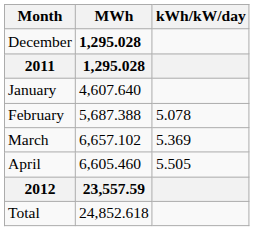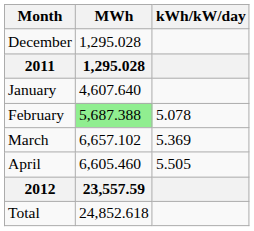(110, 41) bold -> (110, 41) normal
(110, 115) no background -> (110, 115) lightgreen background
